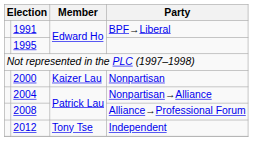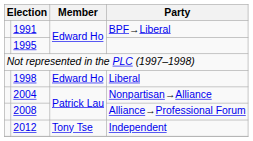+ row: (25, 78)
- row: (25, 78)
